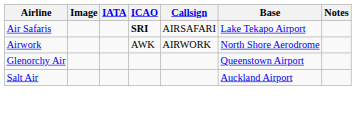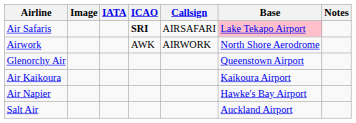(263, 28) no background -> (263, 28) pink background
+ row: (34, 77)
+ row: (29, 93)
